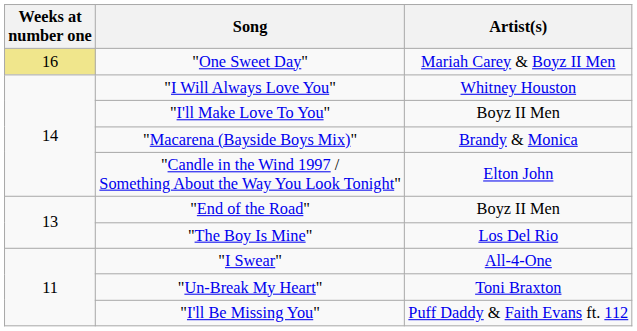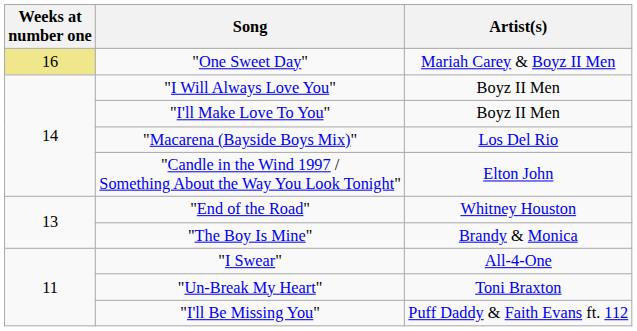(518, 87) Whitney Houston -> (518, 87) Boyz II Men
(518, 139) Brandy & Monica -> (518, 139) Los Del Rio
(518, 209) Boyz II Men -> (518, 209) Whitney Houston
(518, 235) Los Del Rio -> (518, 235) Brandy & Monica
